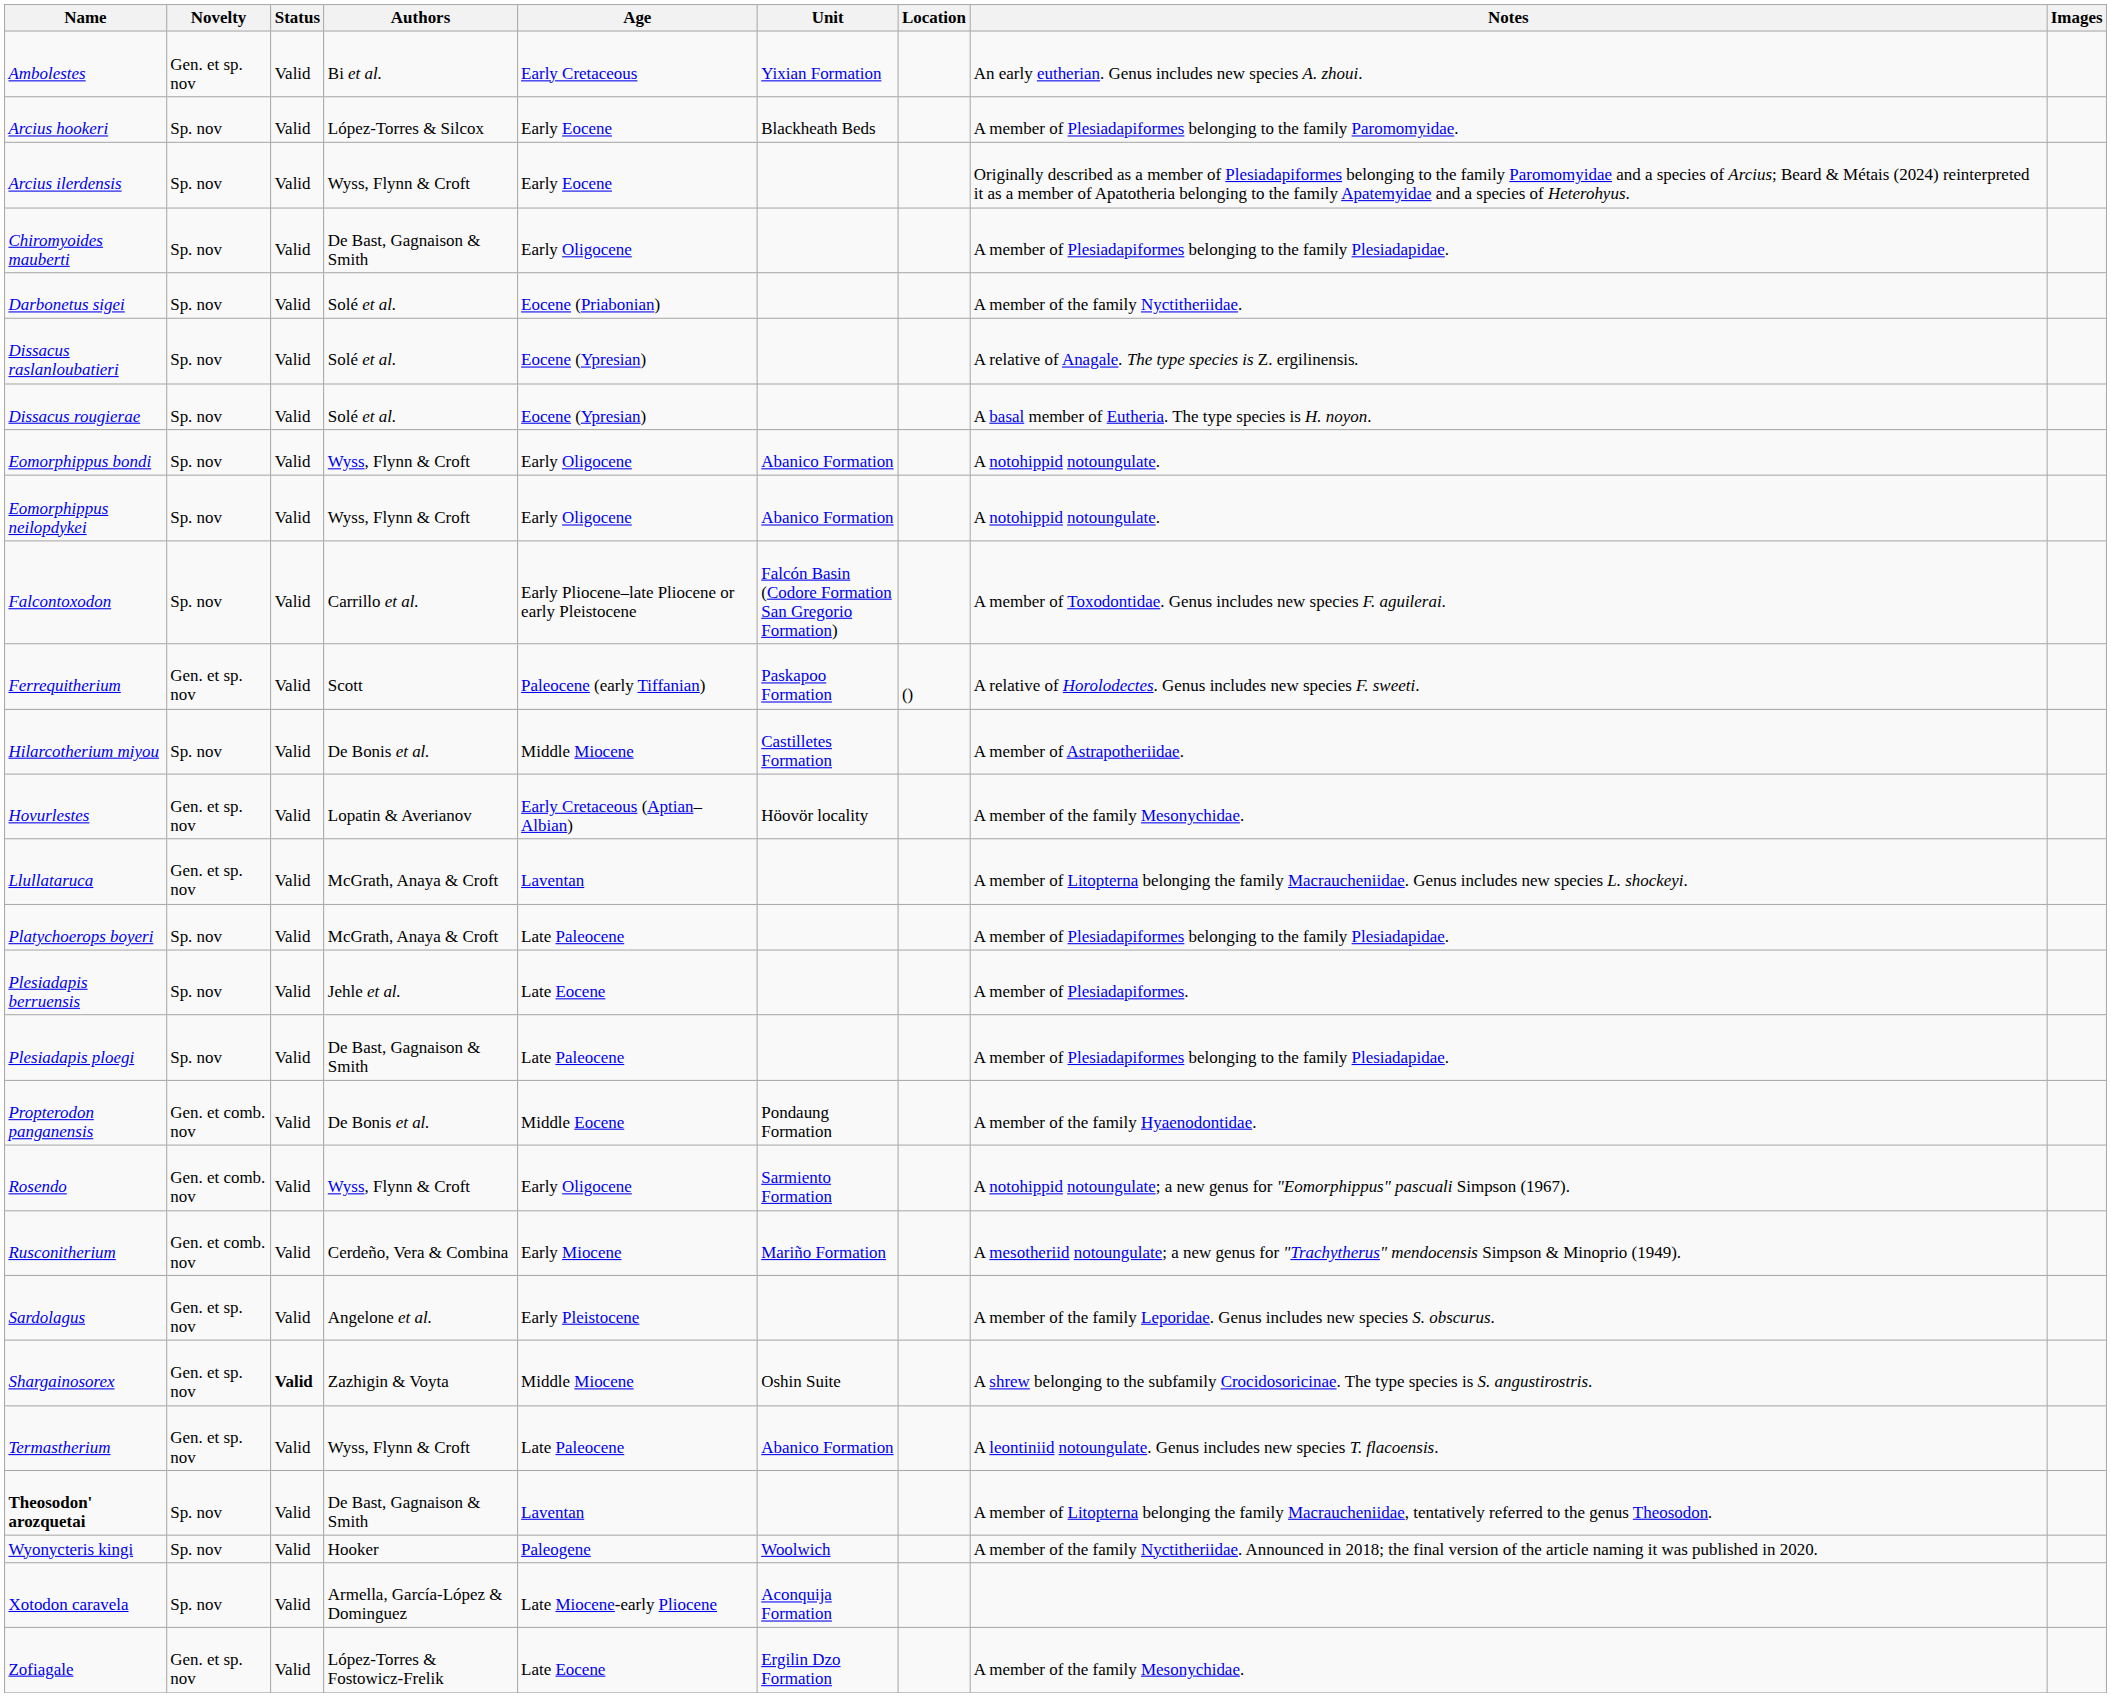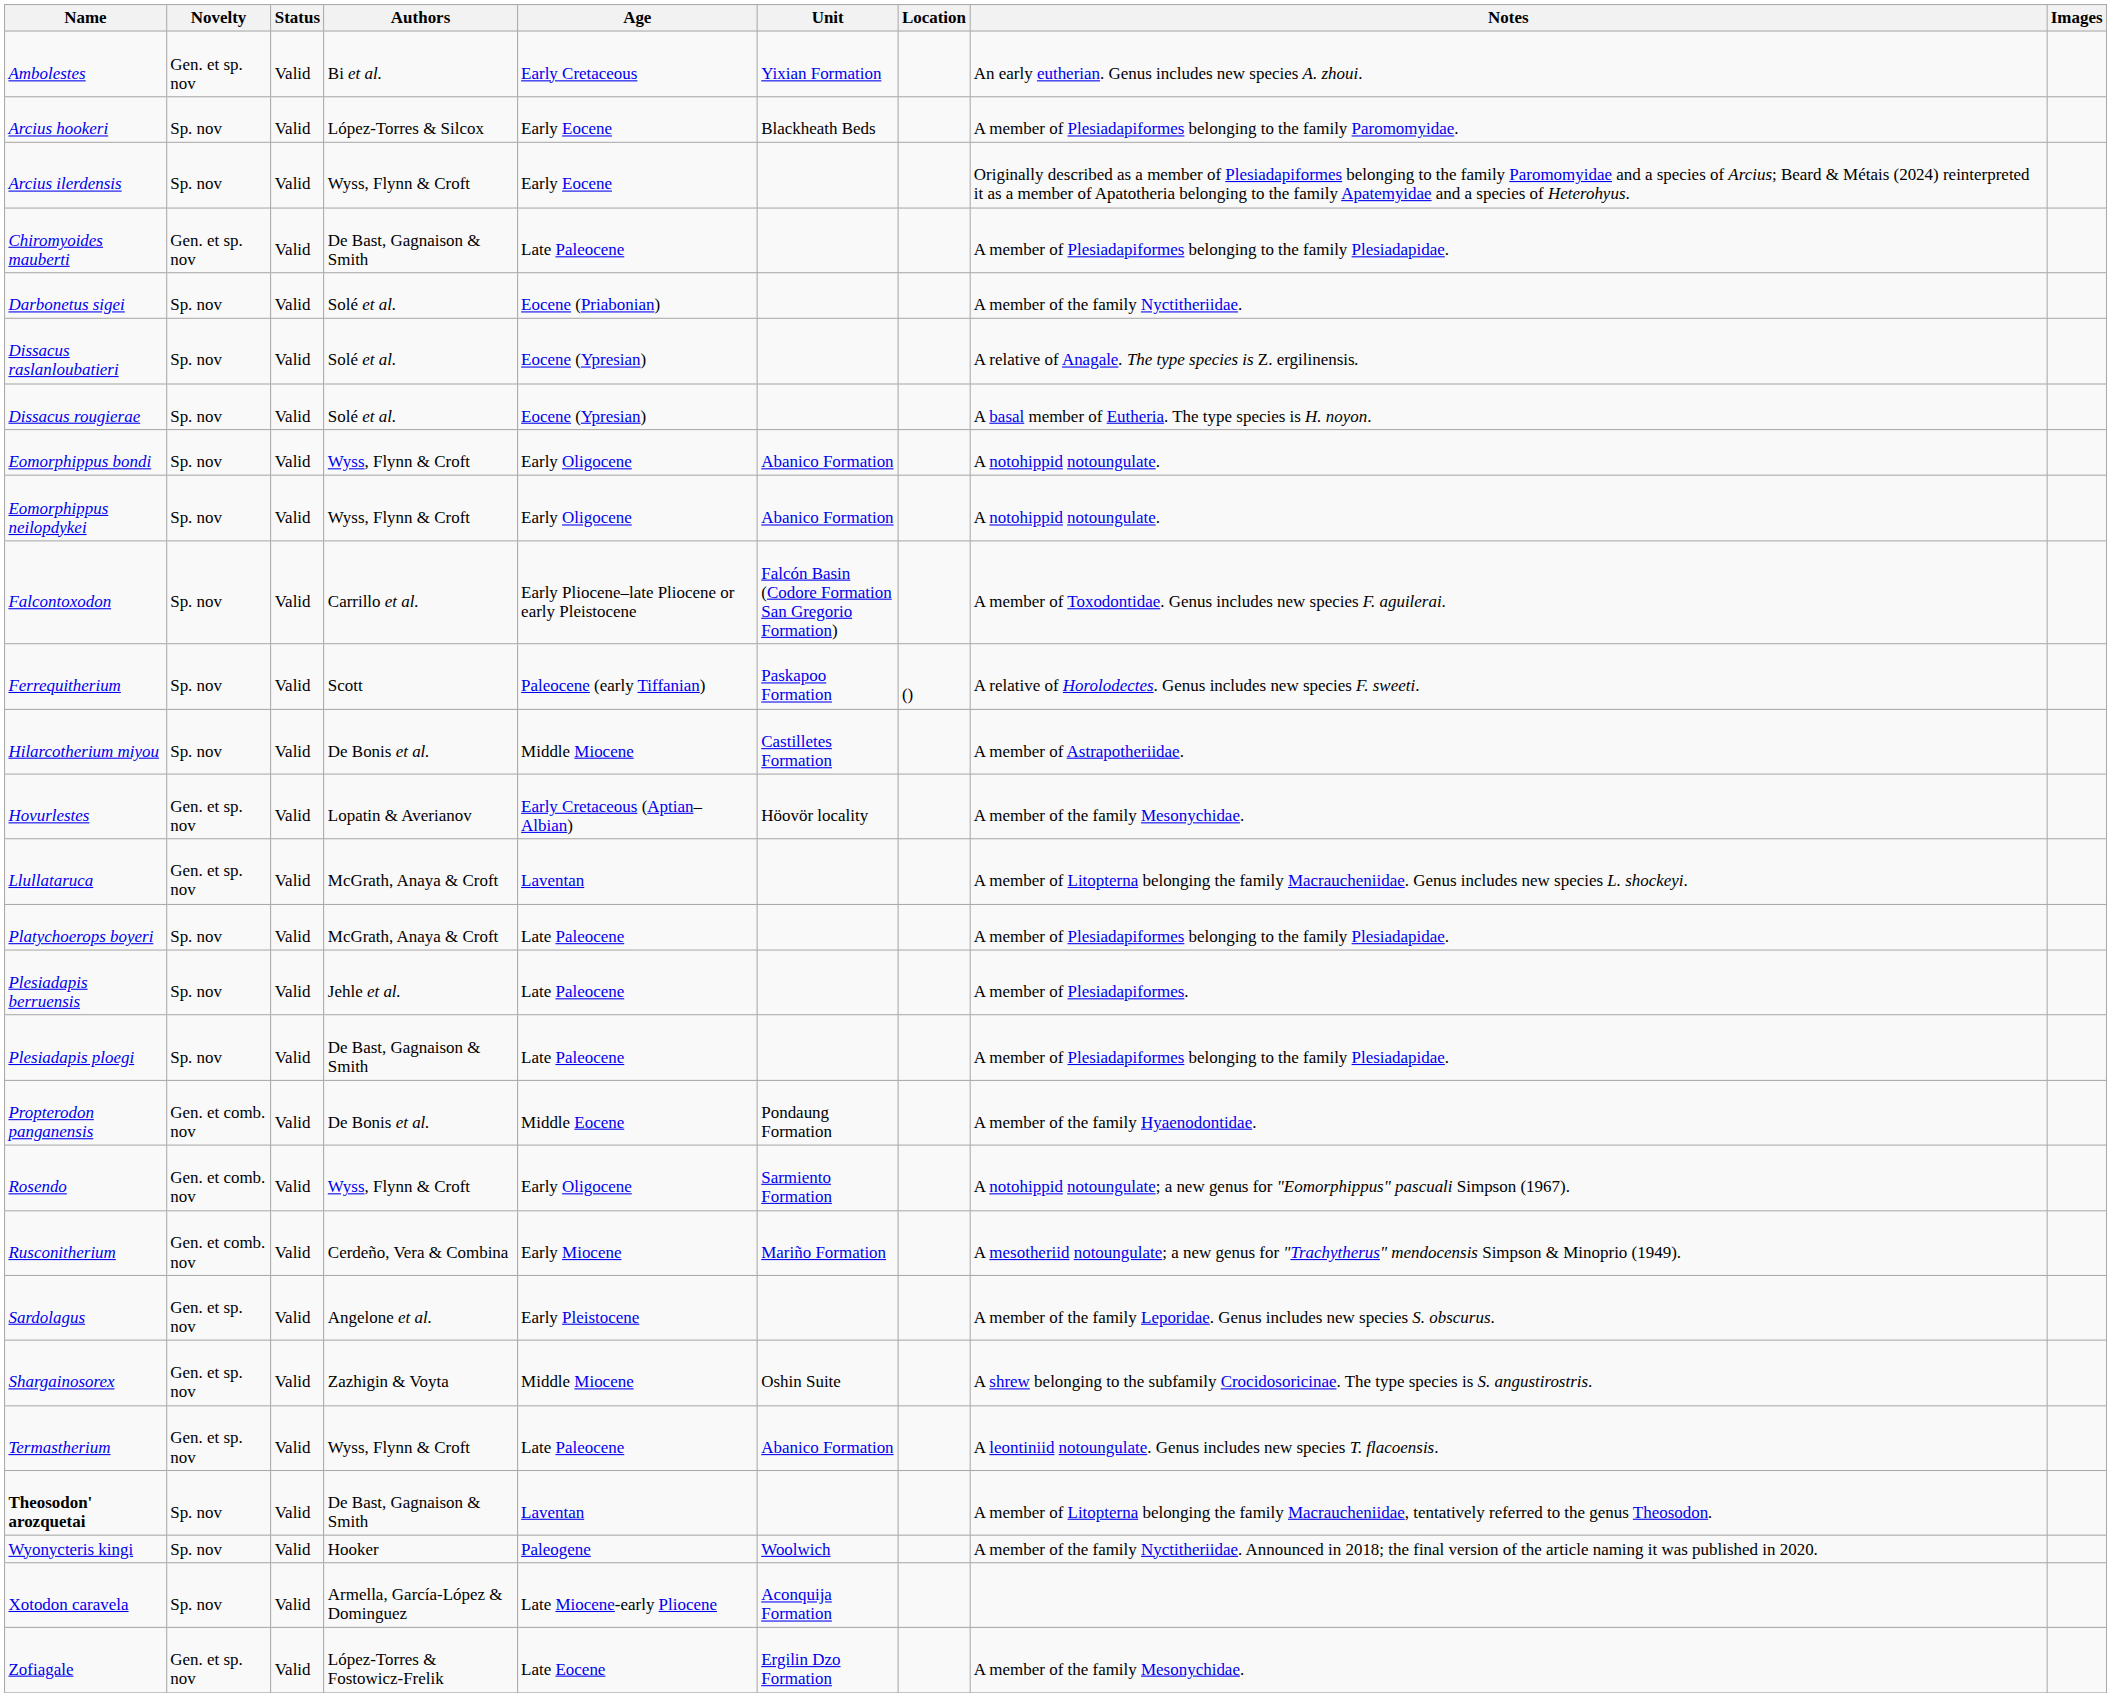(196, 249) Sp. nov -> (206, 249) Gen. et sp. nov
(576, 249) Early Oligocene -> (573, 249) Late Paleocene
(206, 685) Gen. et sp. nov -> (196, 685) Sp. nov
(563, 992) Late Eocene -> (573, 992) Late Paleocene
(294, 1382) bold -> (293, 1382) normal
